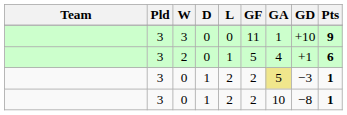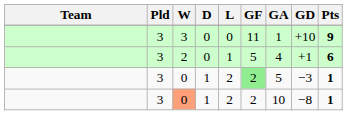(253, 78) no background -> (253, 78) lightgreen background
(279, 78) khaki background -> (279, 78) no background
(184, 99) no background -> (184, 99) lightsalmon background
